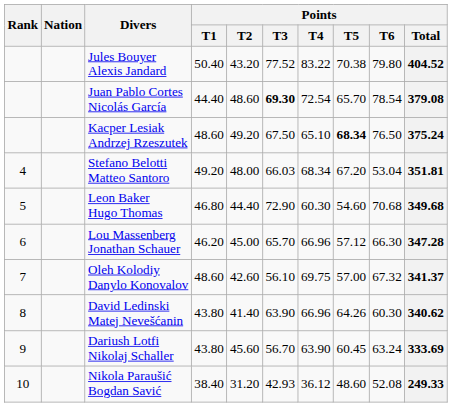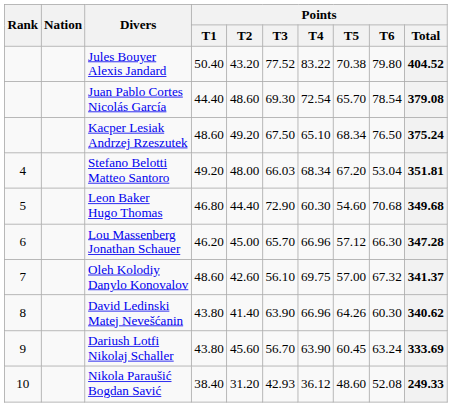(280, 99) bold -> (280, 99) normal
(351, 135) bold -> (351, 135) normal
